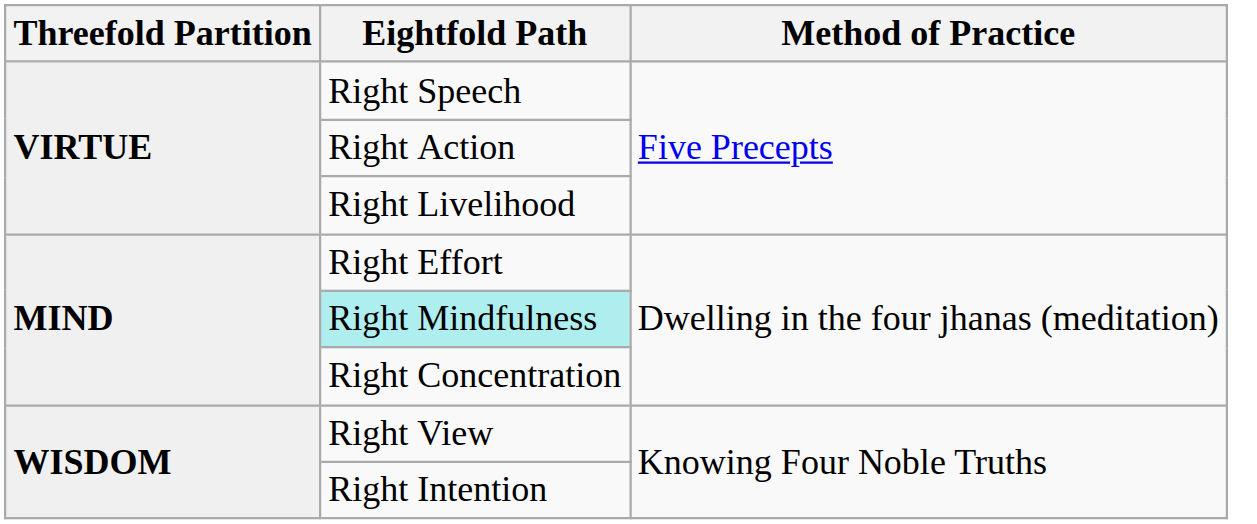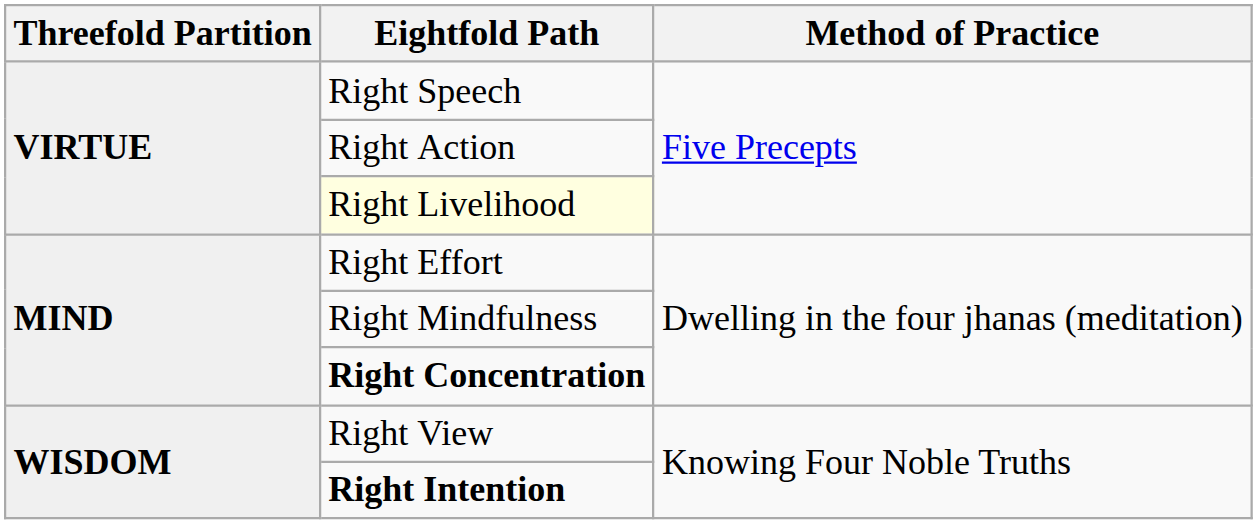(452, 204) no background -> (452, 204) lightyellow background
(463, 318) paleturquoise background -> (463, 318) no background
(475, 375) normal -> (487, 375) bold
(438, 489) normal -> (447, 489) bold
